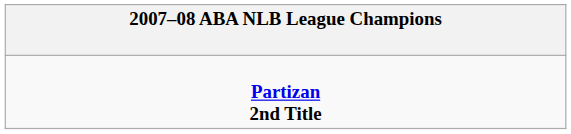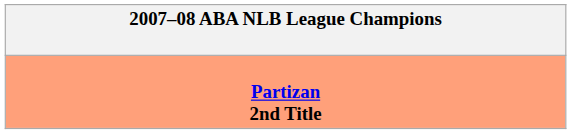(286, 102) no background -> (286, 102) lightsalmon background
